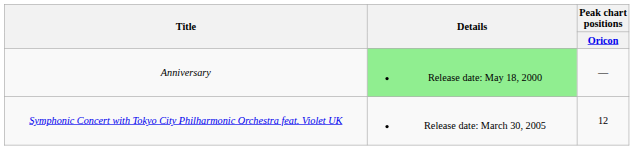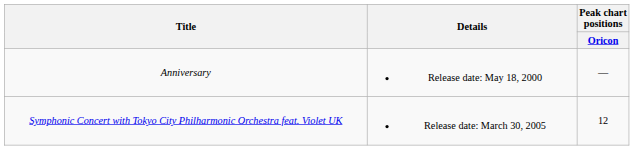(472, 78) lightgreen background -> (472, 78) no background
